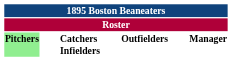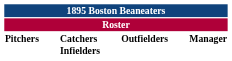(22, 39) lightgreen background -> (22, 39) no background
